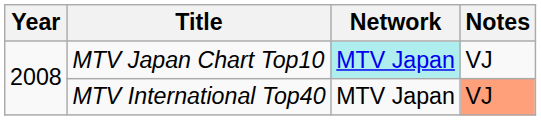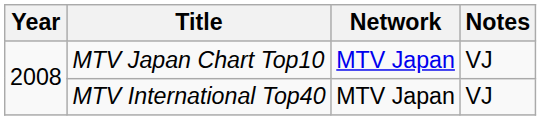(396, 59) paleturquoise background -> (396, 59) no background
(479, 96) lightsalmon background -> (479, 96) no background
